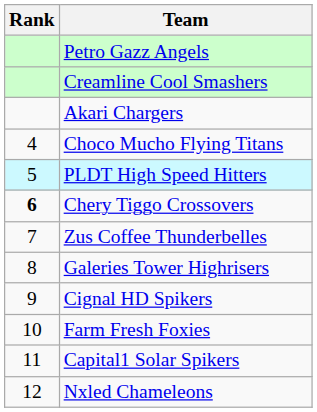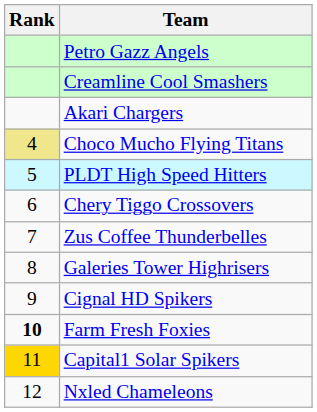(32, 143) no background -> (32, 143) khaki background
(32, 205) bold -> (32, 205) normal
(32, 329) normal -> (32, 329) bold
(32, 360) no background -> (32, 360) gold background
